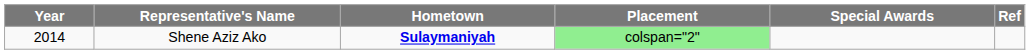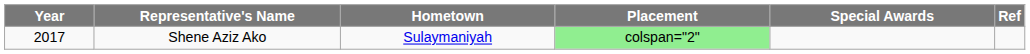(49, 38) 2014 -> (49, 38) 2017
(448, 38) bold -> (448, 38) normal
